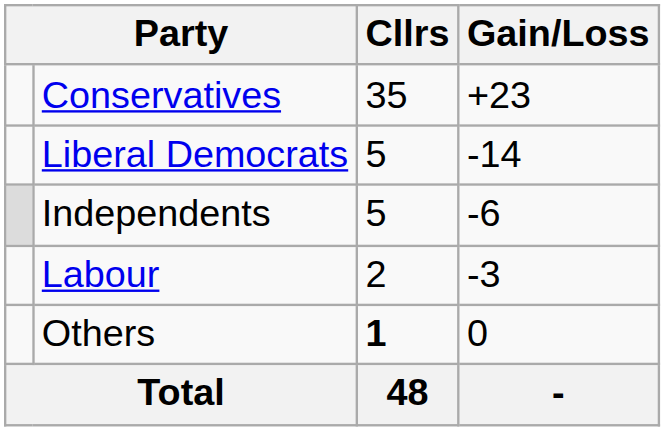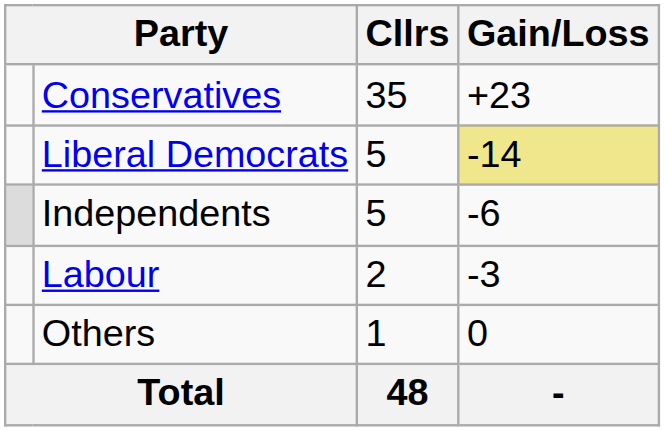(494, 154) no background -> (494, 154) khaki background
(376, 333) bold -> (376, 333) normal
